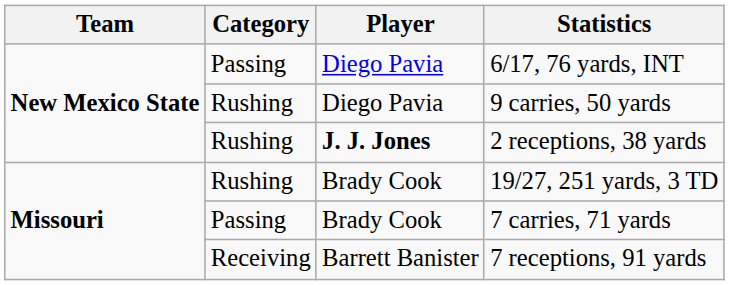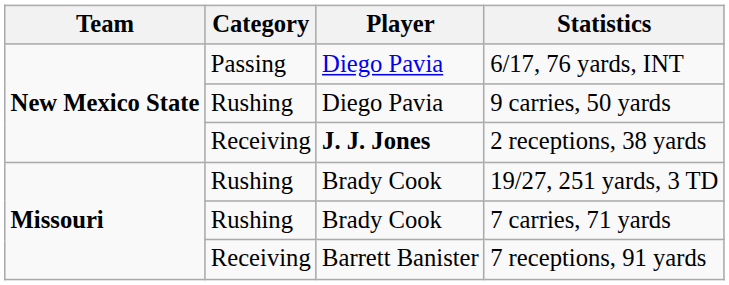(252, 141) Rushing -> (261, 141) Receiving
(248, 220) Passing -> (252, 220) Rushing
